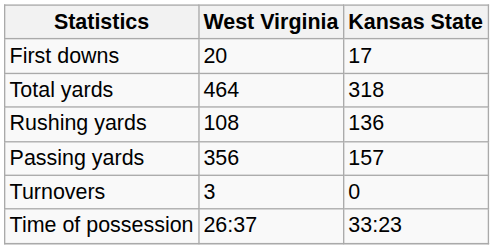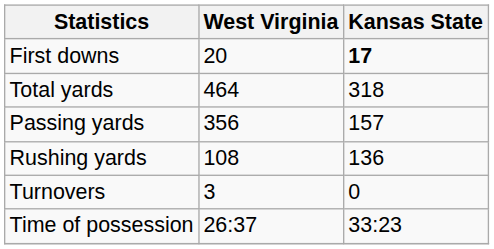(360, 55) normal -> (360, 55) bold
rows swapped: (78, 123) <-> (77, 157)
